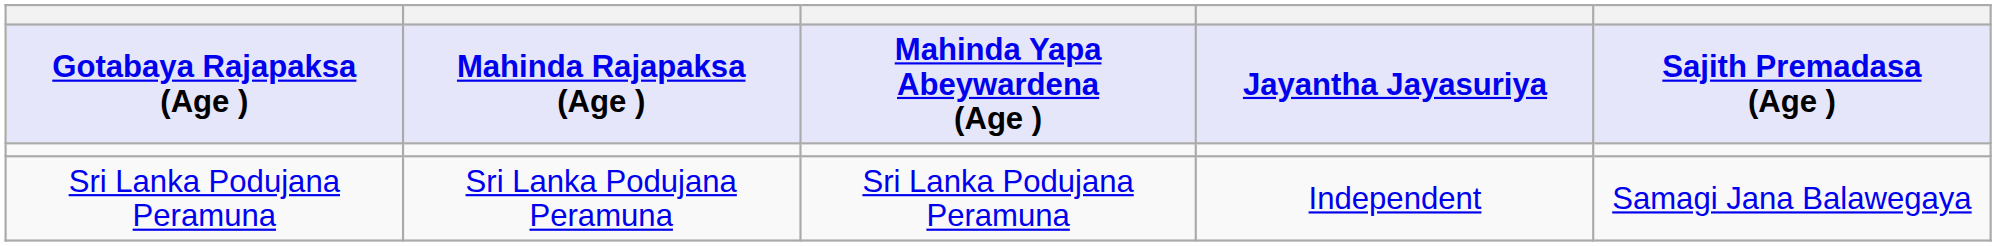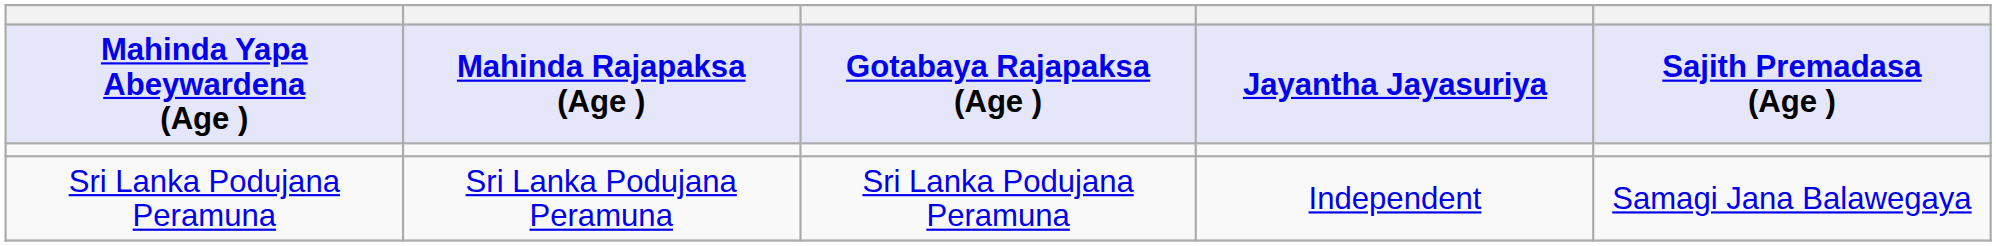columns swapped: (204, 84) <-> (998, 84)
